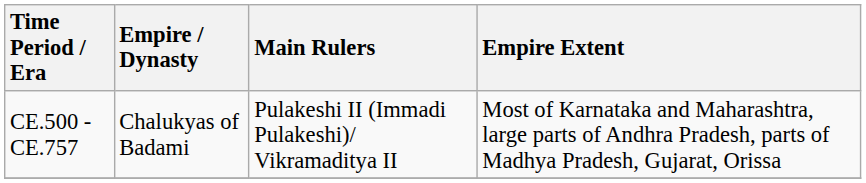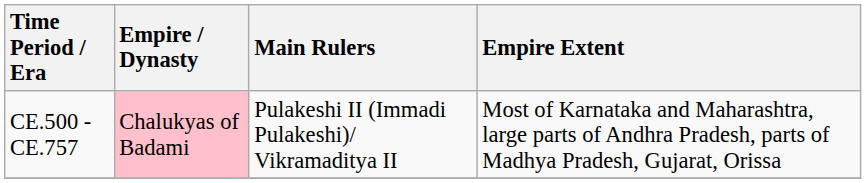(179, 134) no background -> (179, 134) pink background
